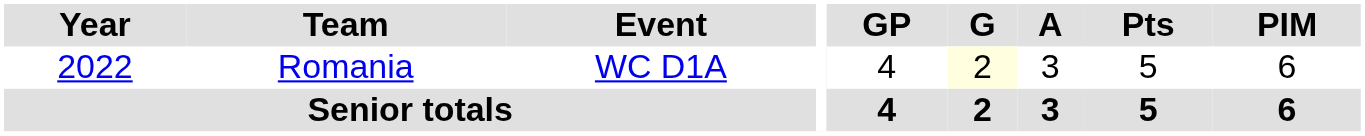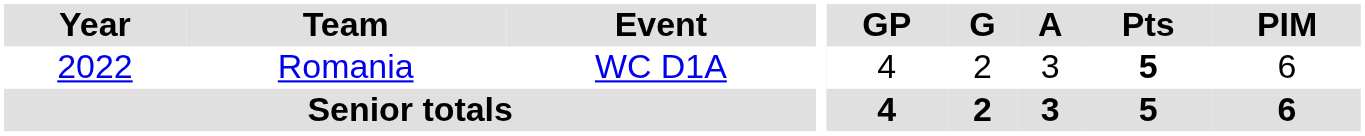(983, 67) lightyellow background -> (983, 67) no background
(1148, 67) normal -> (1148, 67) bold
